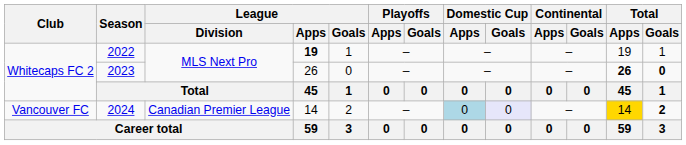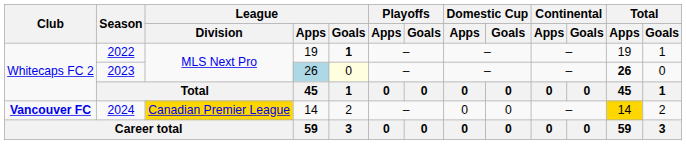(311, 52) bold -> (311, 52) normal
(349, 52) normal -> (349, 52) bold
(311, 71) no background -> (311, 71) lightblue background
(349, 71) no background -> (349, 71) lightyellow background
(662, 71) bold -> (662, 71) normal
(50, 110) normal -> (50, 110) bold
(219, 110) no background -> (219, 110) gold background
(465, 110) lightblue background -> (465, 110) no background
(508, 110) lavender background -> (508, 110) no background
(662, 110) bold -> (662, 110) normal
